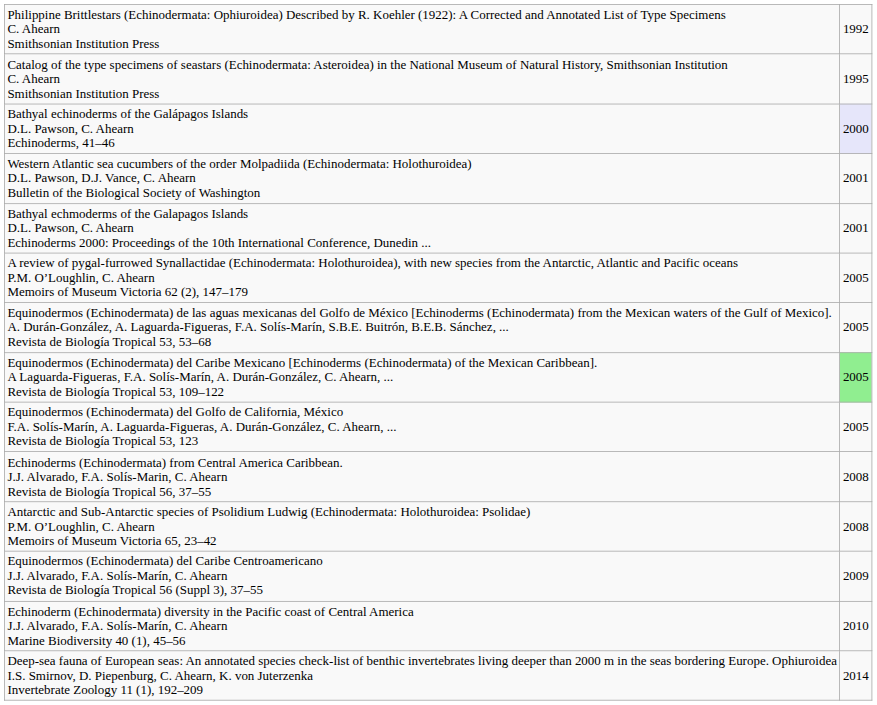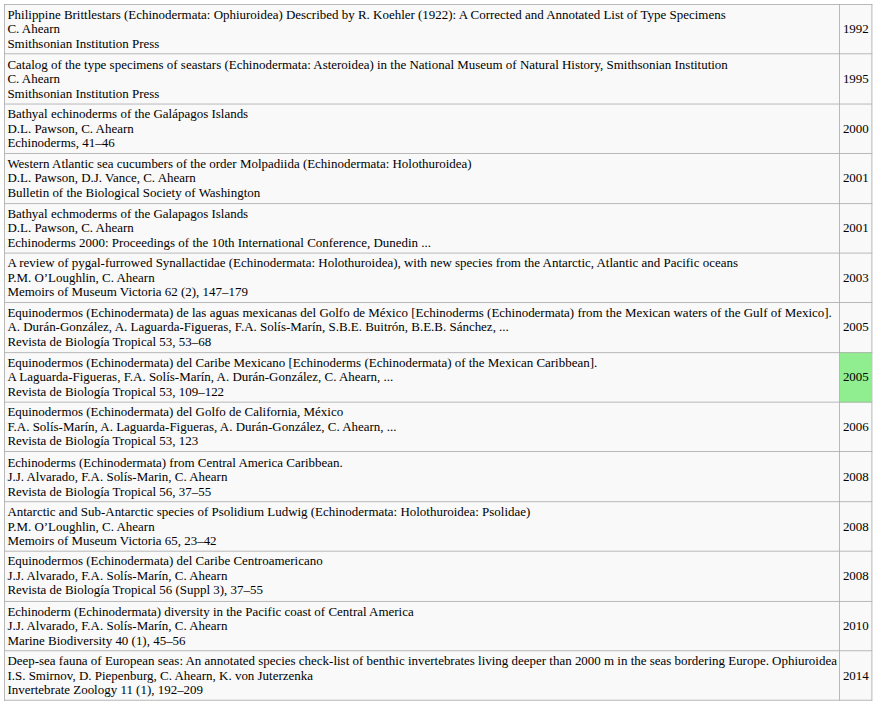(856, 128) lavender background -> (856, 128) no background
(856, 277) 2005 -> (856, 277) 2003
(856, 427) 2005 -> (856, 427) 2006
(856, 576) 2009 -> (856, 576) 2008
